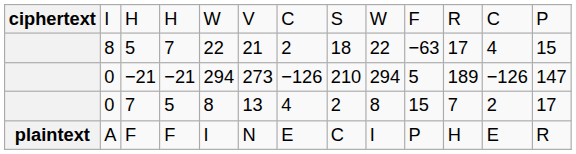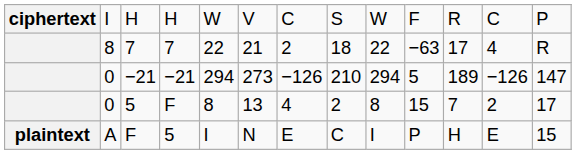(130, 47) 5 -> (130, 47) 7
(546, 47) 15 -> (543, 47) R
(130, 105) 7 -> (130, 105) 5
(169, 105) 5 -> (170, 105) F
(170, 134) F -> (169, 134) 5
(543, 134) R -> (546, 134) 15
